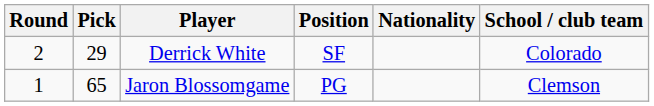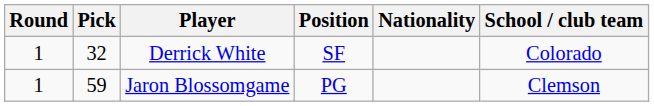(39, 52) 2 -> (39, 52) 1
(97, 52) 29 -> (97, 52) 32
(97, 85) 65 -> (97, 85) 59
